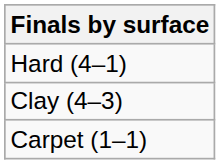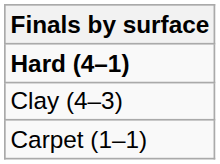(69, 63) normal -> (70, 63) bold
